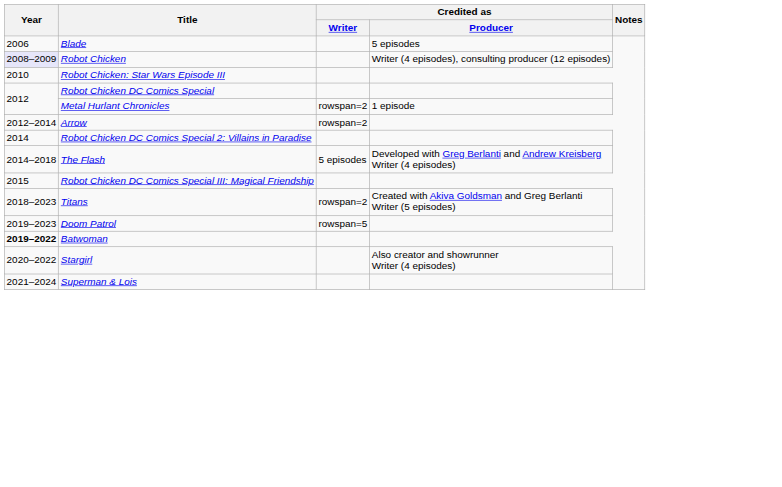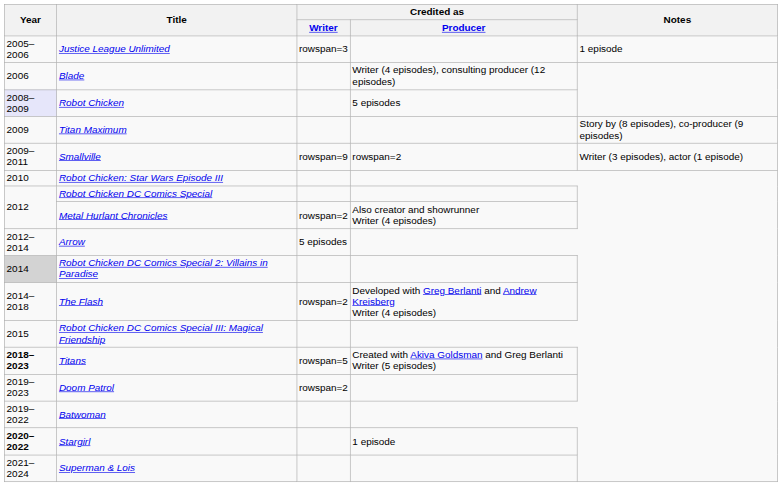+ row: (114, 49)
(396, 43) 5 episodes -> (449, 76) Writer (4 episodes), consulting producer (12 episodes)
(491, 59) Writer (4 episodes), consulting producer (12 episodes) -> (376, 103) 5 episodes
+ row: (93, 130)
+ row: (80, 156)
(393, 106) 1 episode -> (416, 215) Also creator and showrunner Writer (4 episodes)
(343, 122) rowspan=2 -> (323, 242) 5 episodes
(18, 138) no background -> (18, 269) lightgrey background
(342, 159) 5 episodes -> (323, 301) rowspan=2
(31, 202) normal -> (20, 360) bold
(343, 202) rowspan=2 -> (323, 360) rowspan=5
(343, 223) rowspan=5 -> (323, 387) rowspan=2
(31, 239) bold -> (20, 414) normal
(31, 260) normal -> (20, 441) bold
(435, 260) Also creator and showrunner Writer (4 episodes) -> (374, 441) 1 episode
